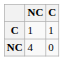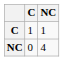columns swapped: (52, 13) <-> (35, 13)
